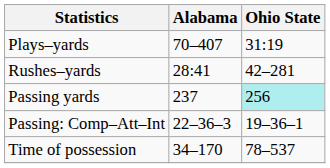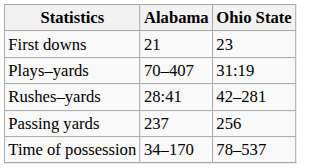+ row: (47, 44)
(258, 96) paleturquoise background -> (229, 123) no background
- row: (87, 123)
